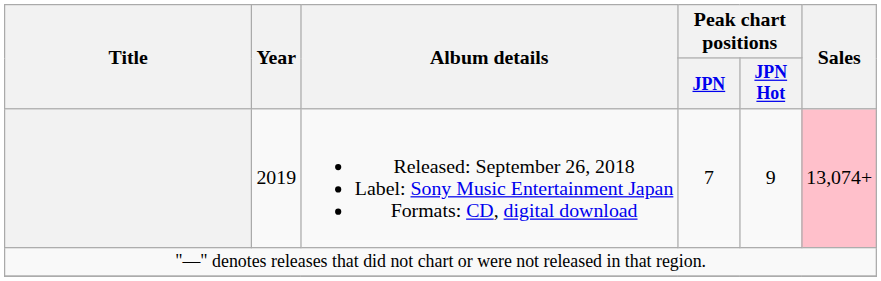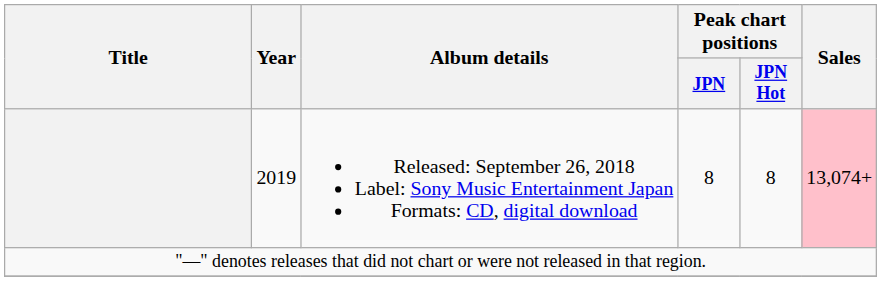(709, 177) 7 -> (709, 177) 8
(771, 177) 9 -> (771, 177) 8
